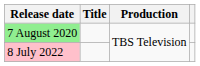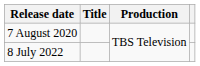(42, 33) lightgreen background -> (42, 33) no background
(35, 52) pink background -> (35, 52) no background
